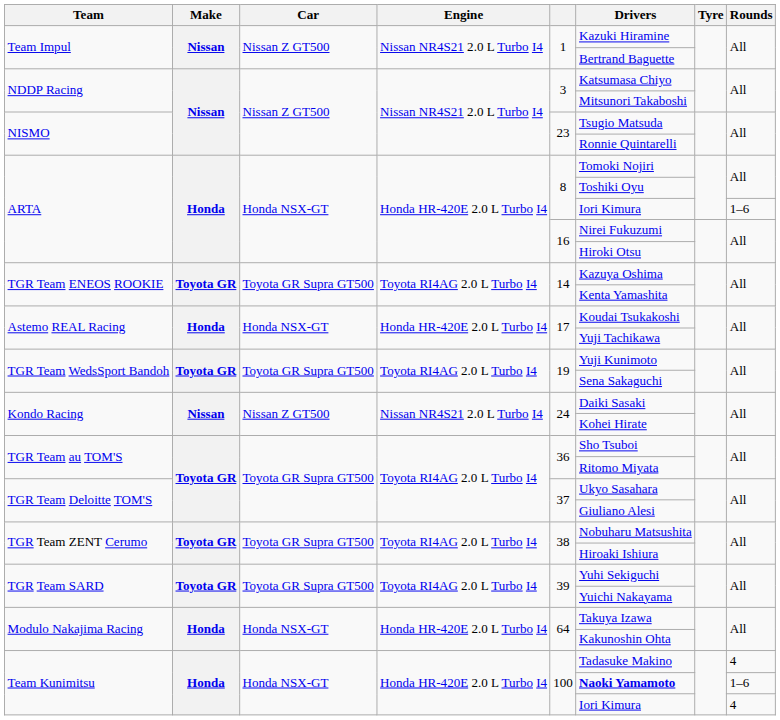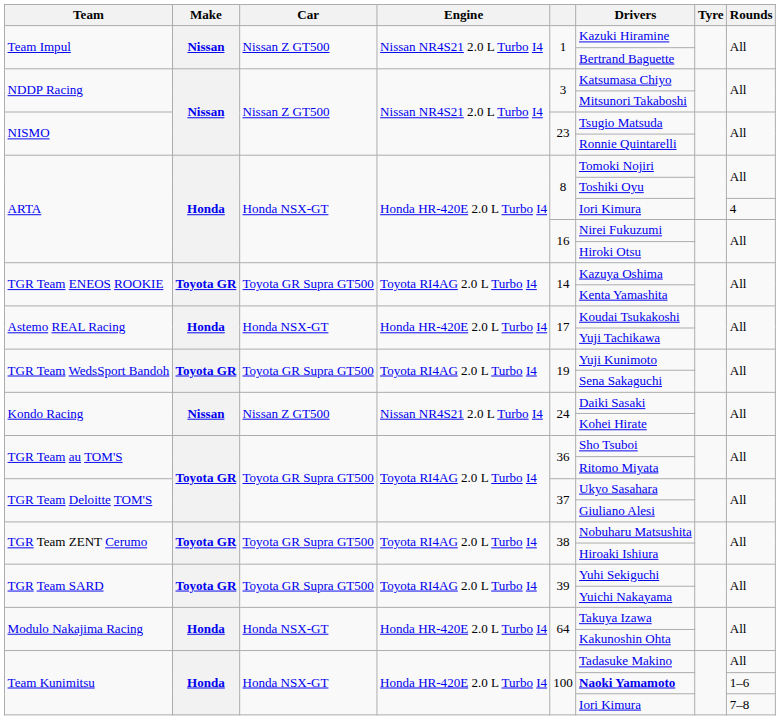(740, 208) 1–6 -> (733, 208) 4
(733, 661) 4 -> (738, 661) All
(733, 704) 4 -> (740, 704) 7–8
